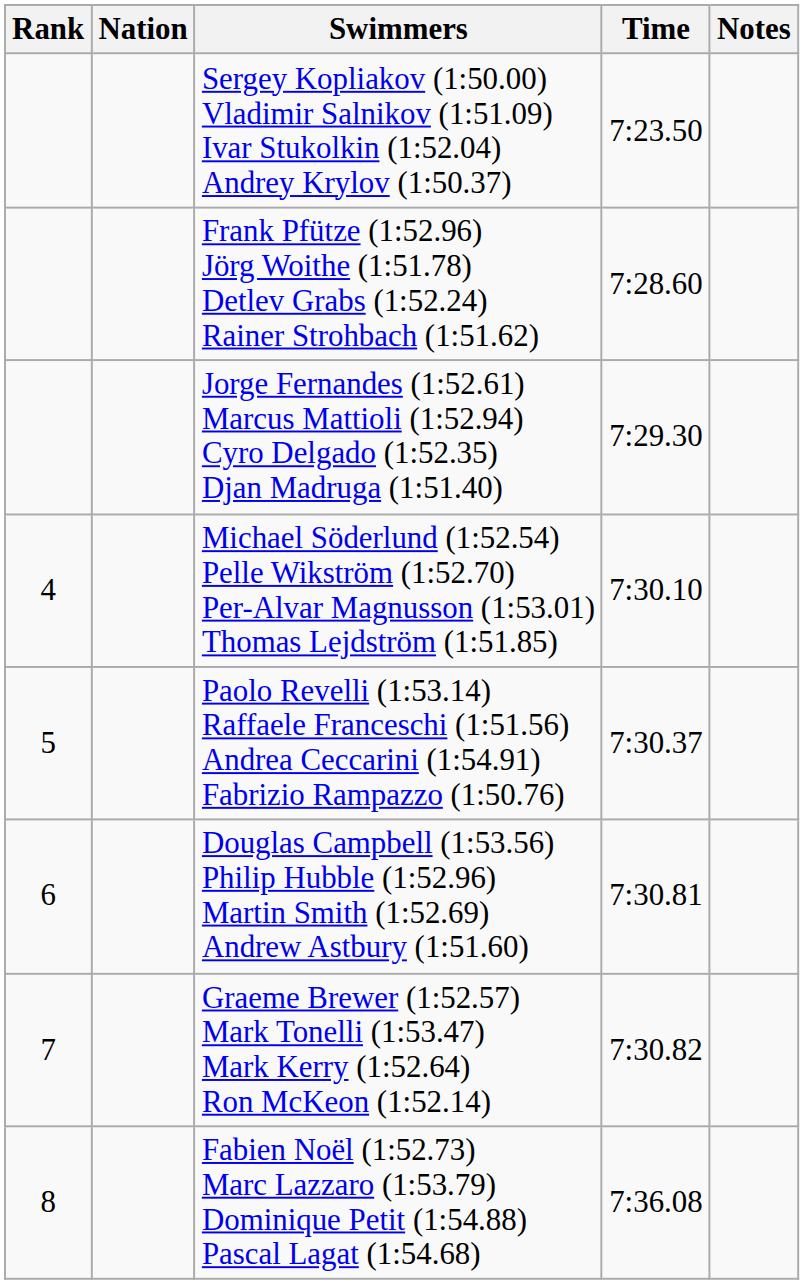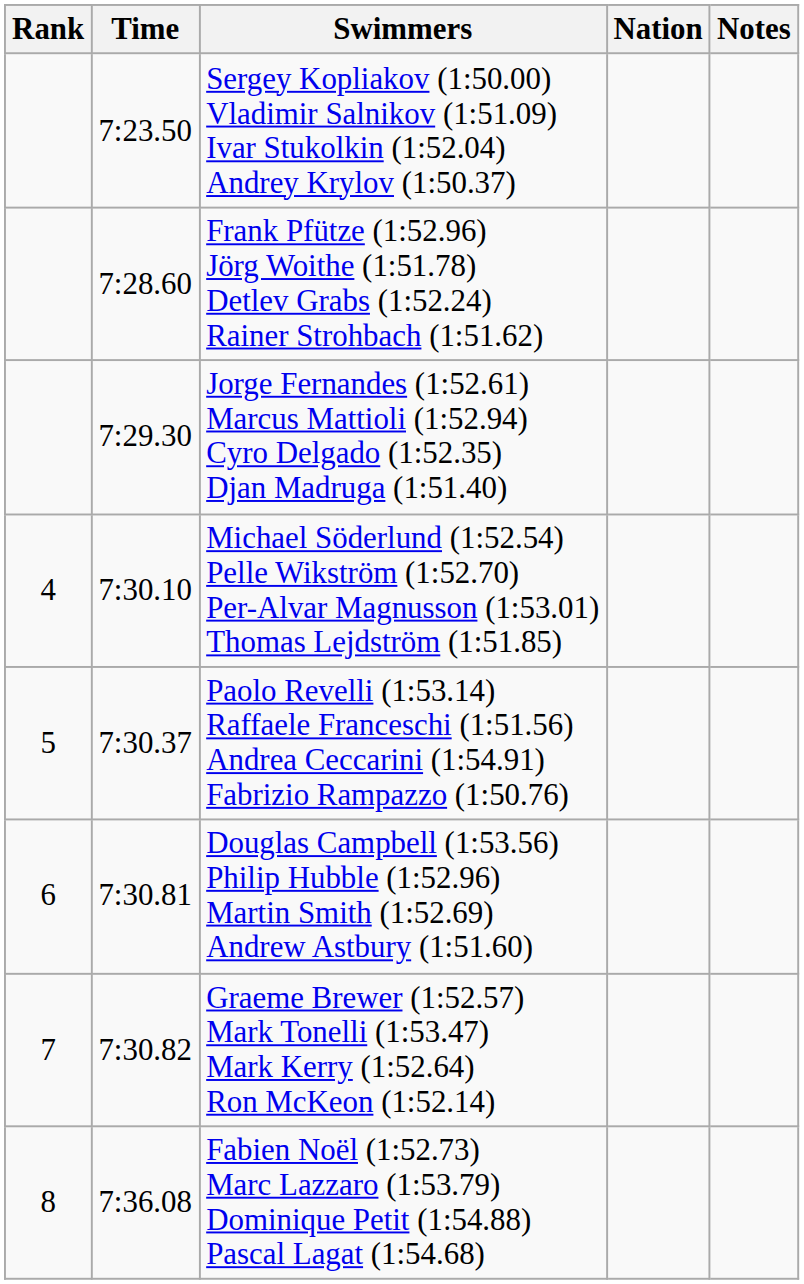columns swapped: (143, 28) <-> (656, 28)
